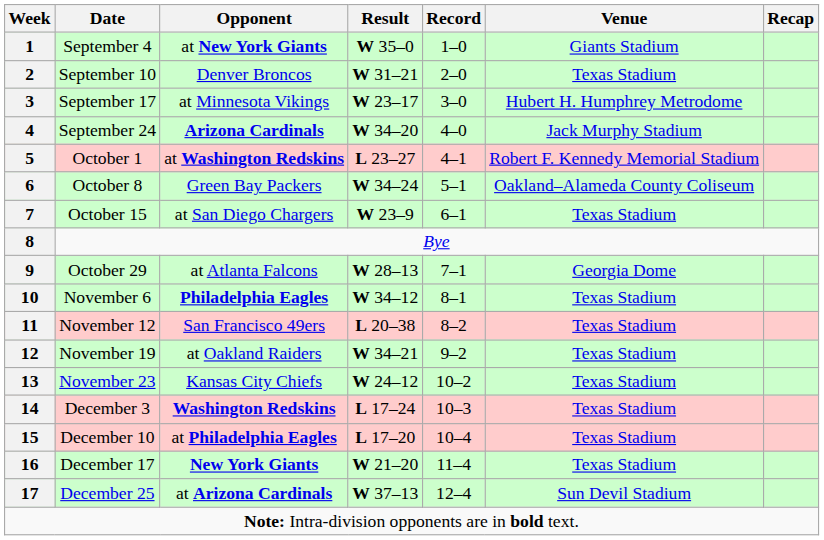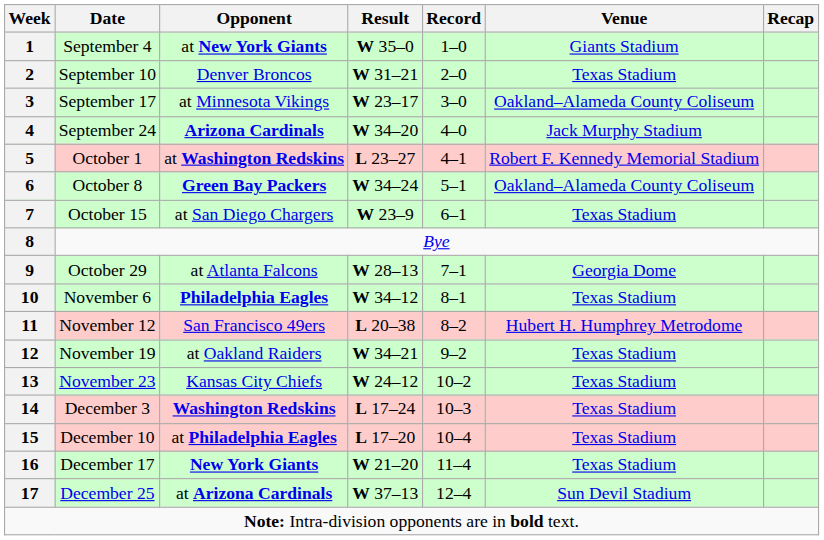(624, 102) Hubert H. Humphrey Metrodome -> (624, 102) Oakland–Alameda County Coliseum
(254, 185) normal -> (254, 185) bold
(624, 325) Texas Stadium -> (624, 325) Hubert H. Humphrey Metrodome
